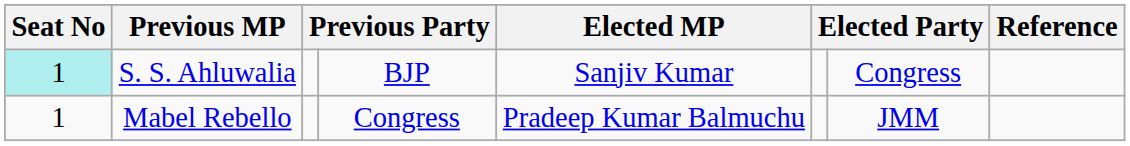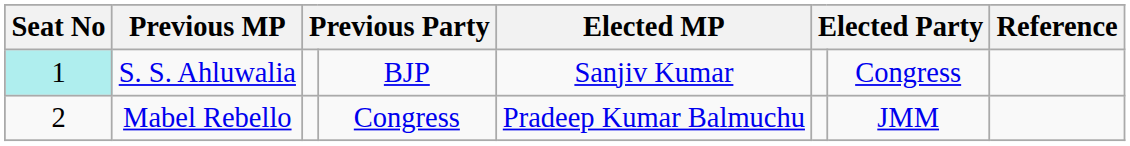(59, 117) 1 -> (59, 117) 2
